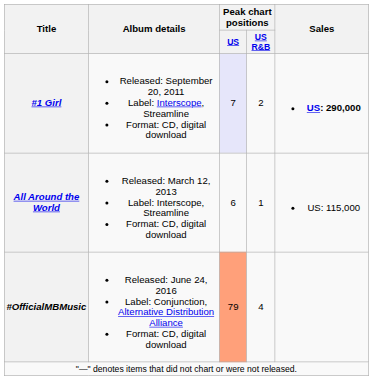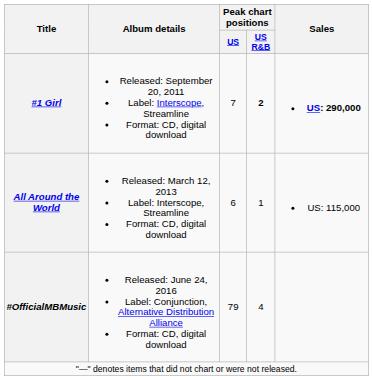(233, 103) lavender background -> (233, 103) no background
(261, 103) normal -> (261, 103) bold
(233, 307) lightsalmon background -> (233, 307) no background
